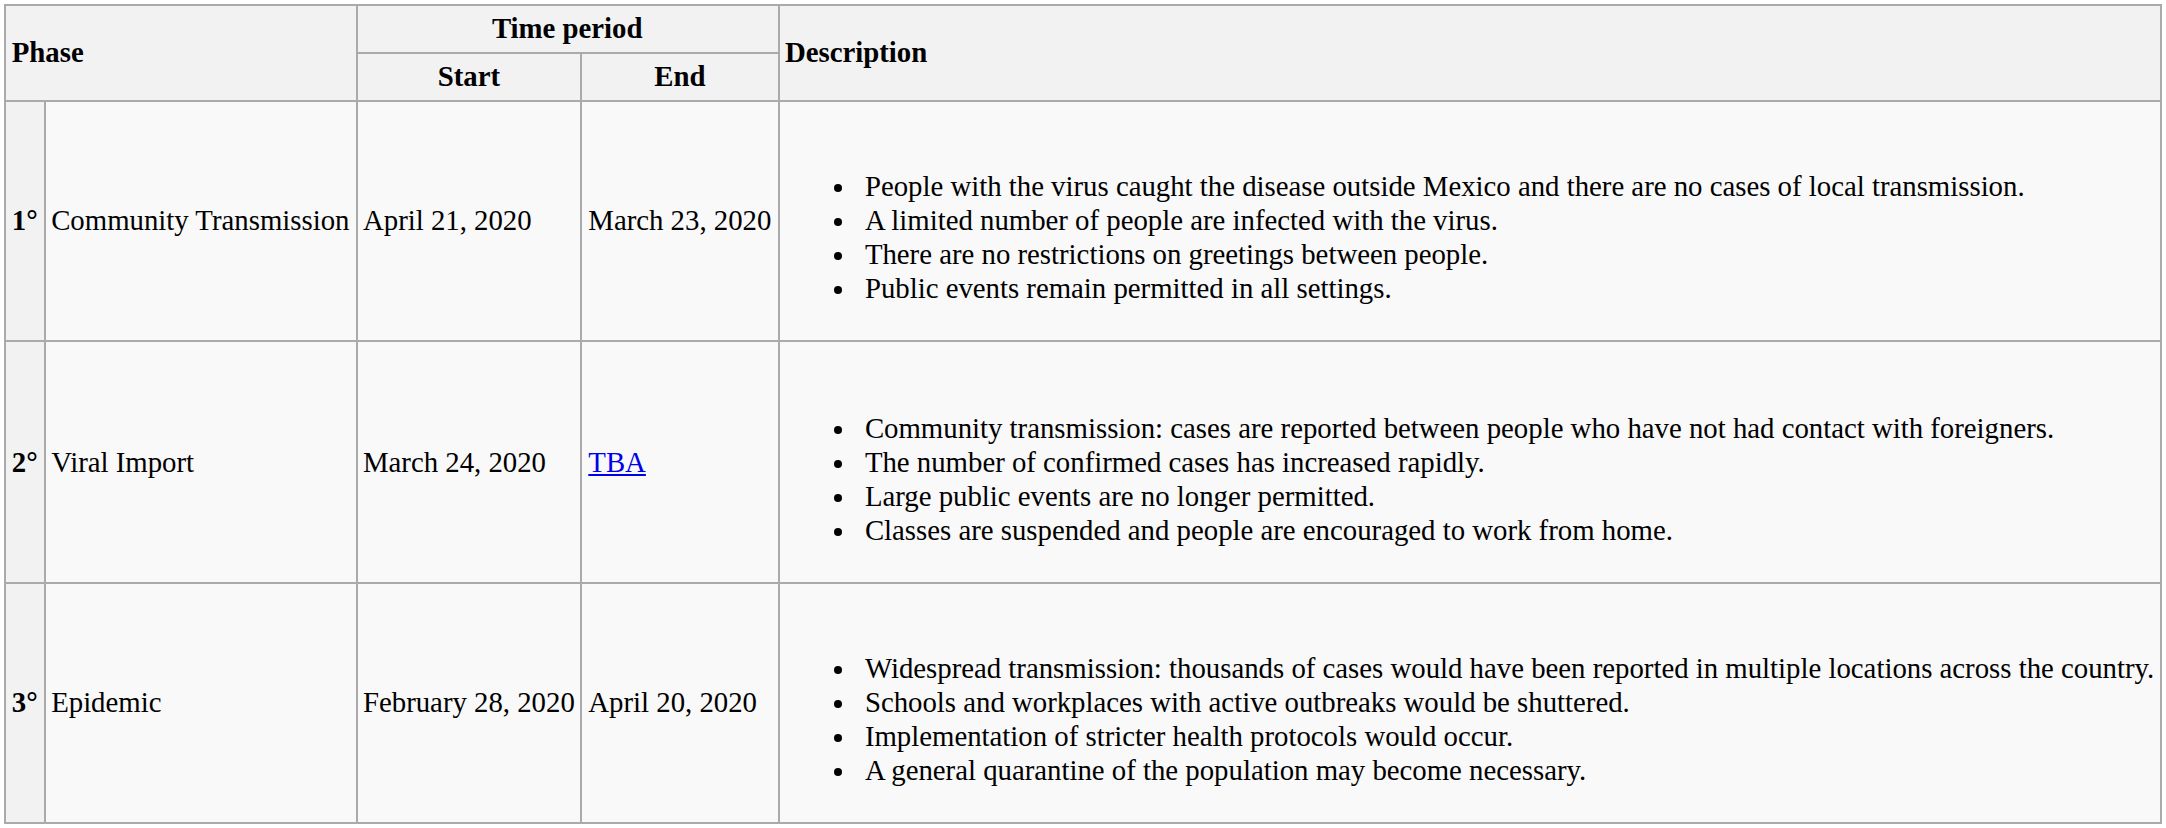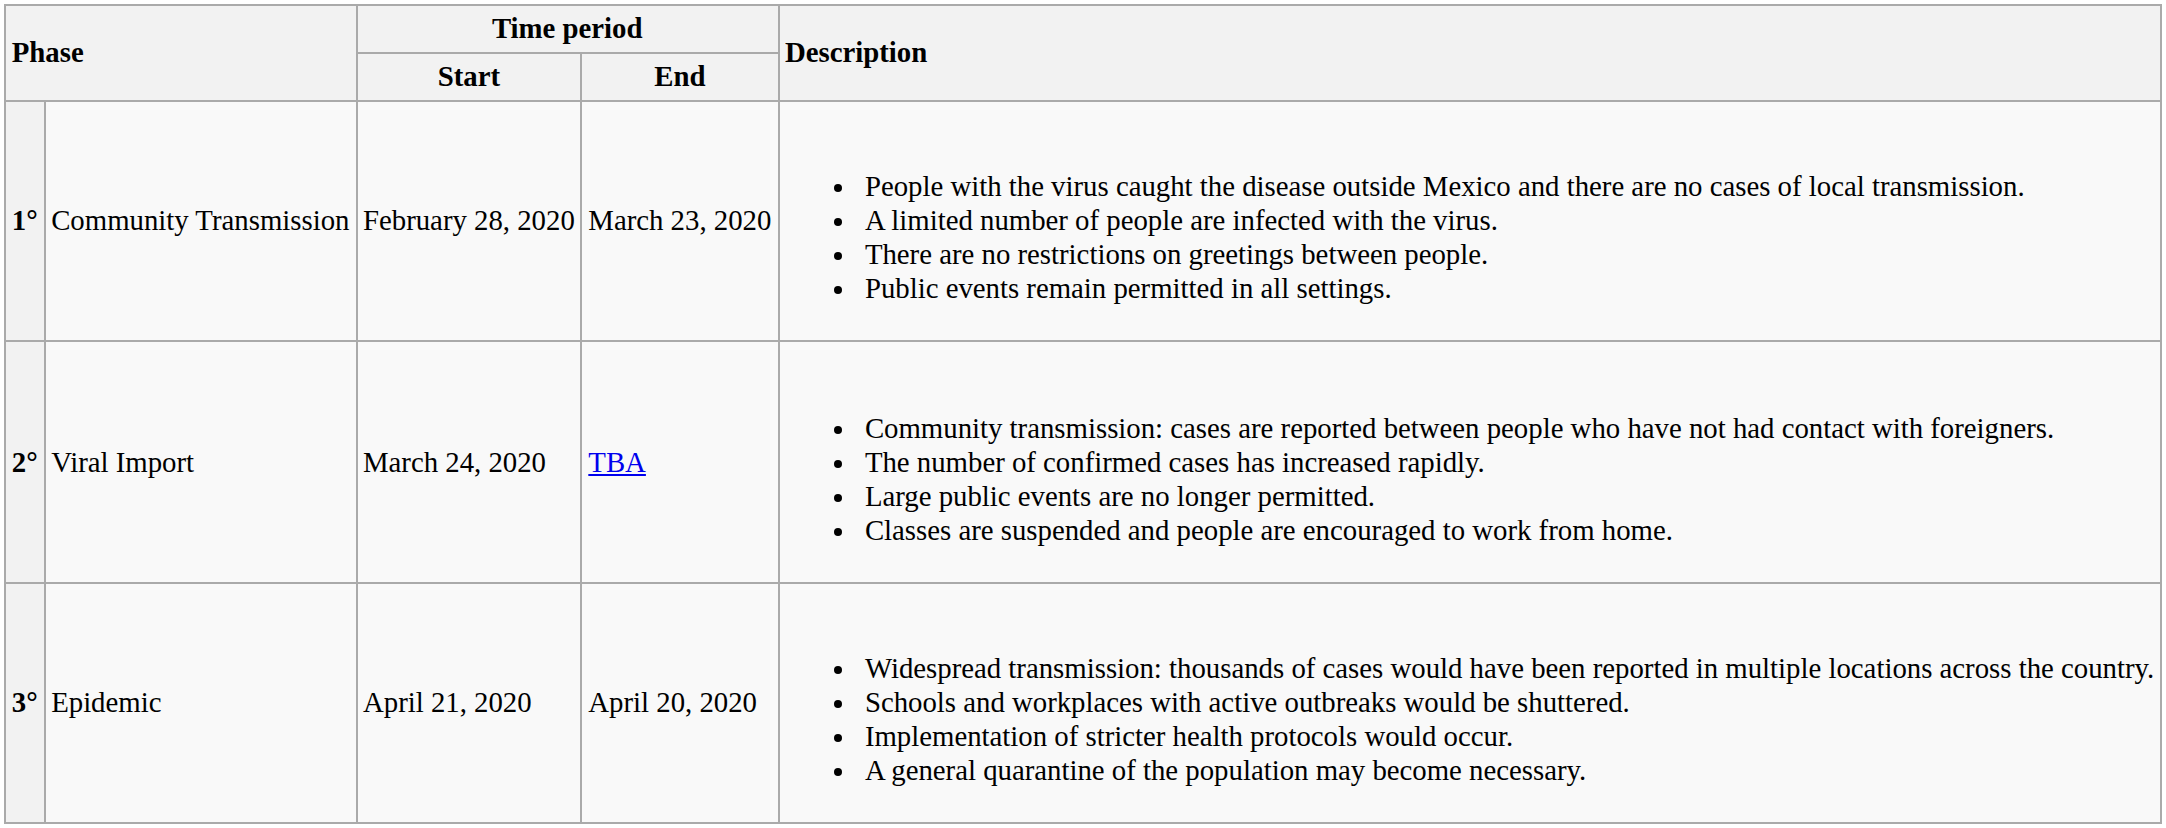(447, 220) April 21, 2020 -> (469, 220) February 28, 2020
(469, 702) February 28, 2020 -> (447, 702) April 21, 2020
